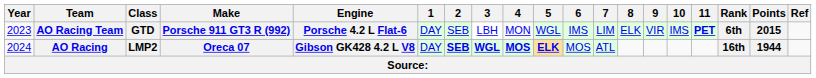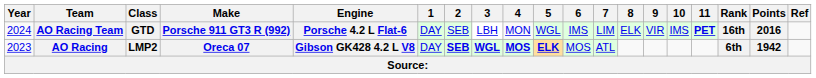(19, 31) 2023 -> (19, 31) 2024
(734, 31) 6th -> (734, 31) 16th
(769, 31) 2015 -> (769, 31) 2016
(19, 48) 2024 -> (19, 48) 2023
(734, 48) 16th -> (734, 48) 6th
(769, 48) 1944 -> (769, 48) 1942
